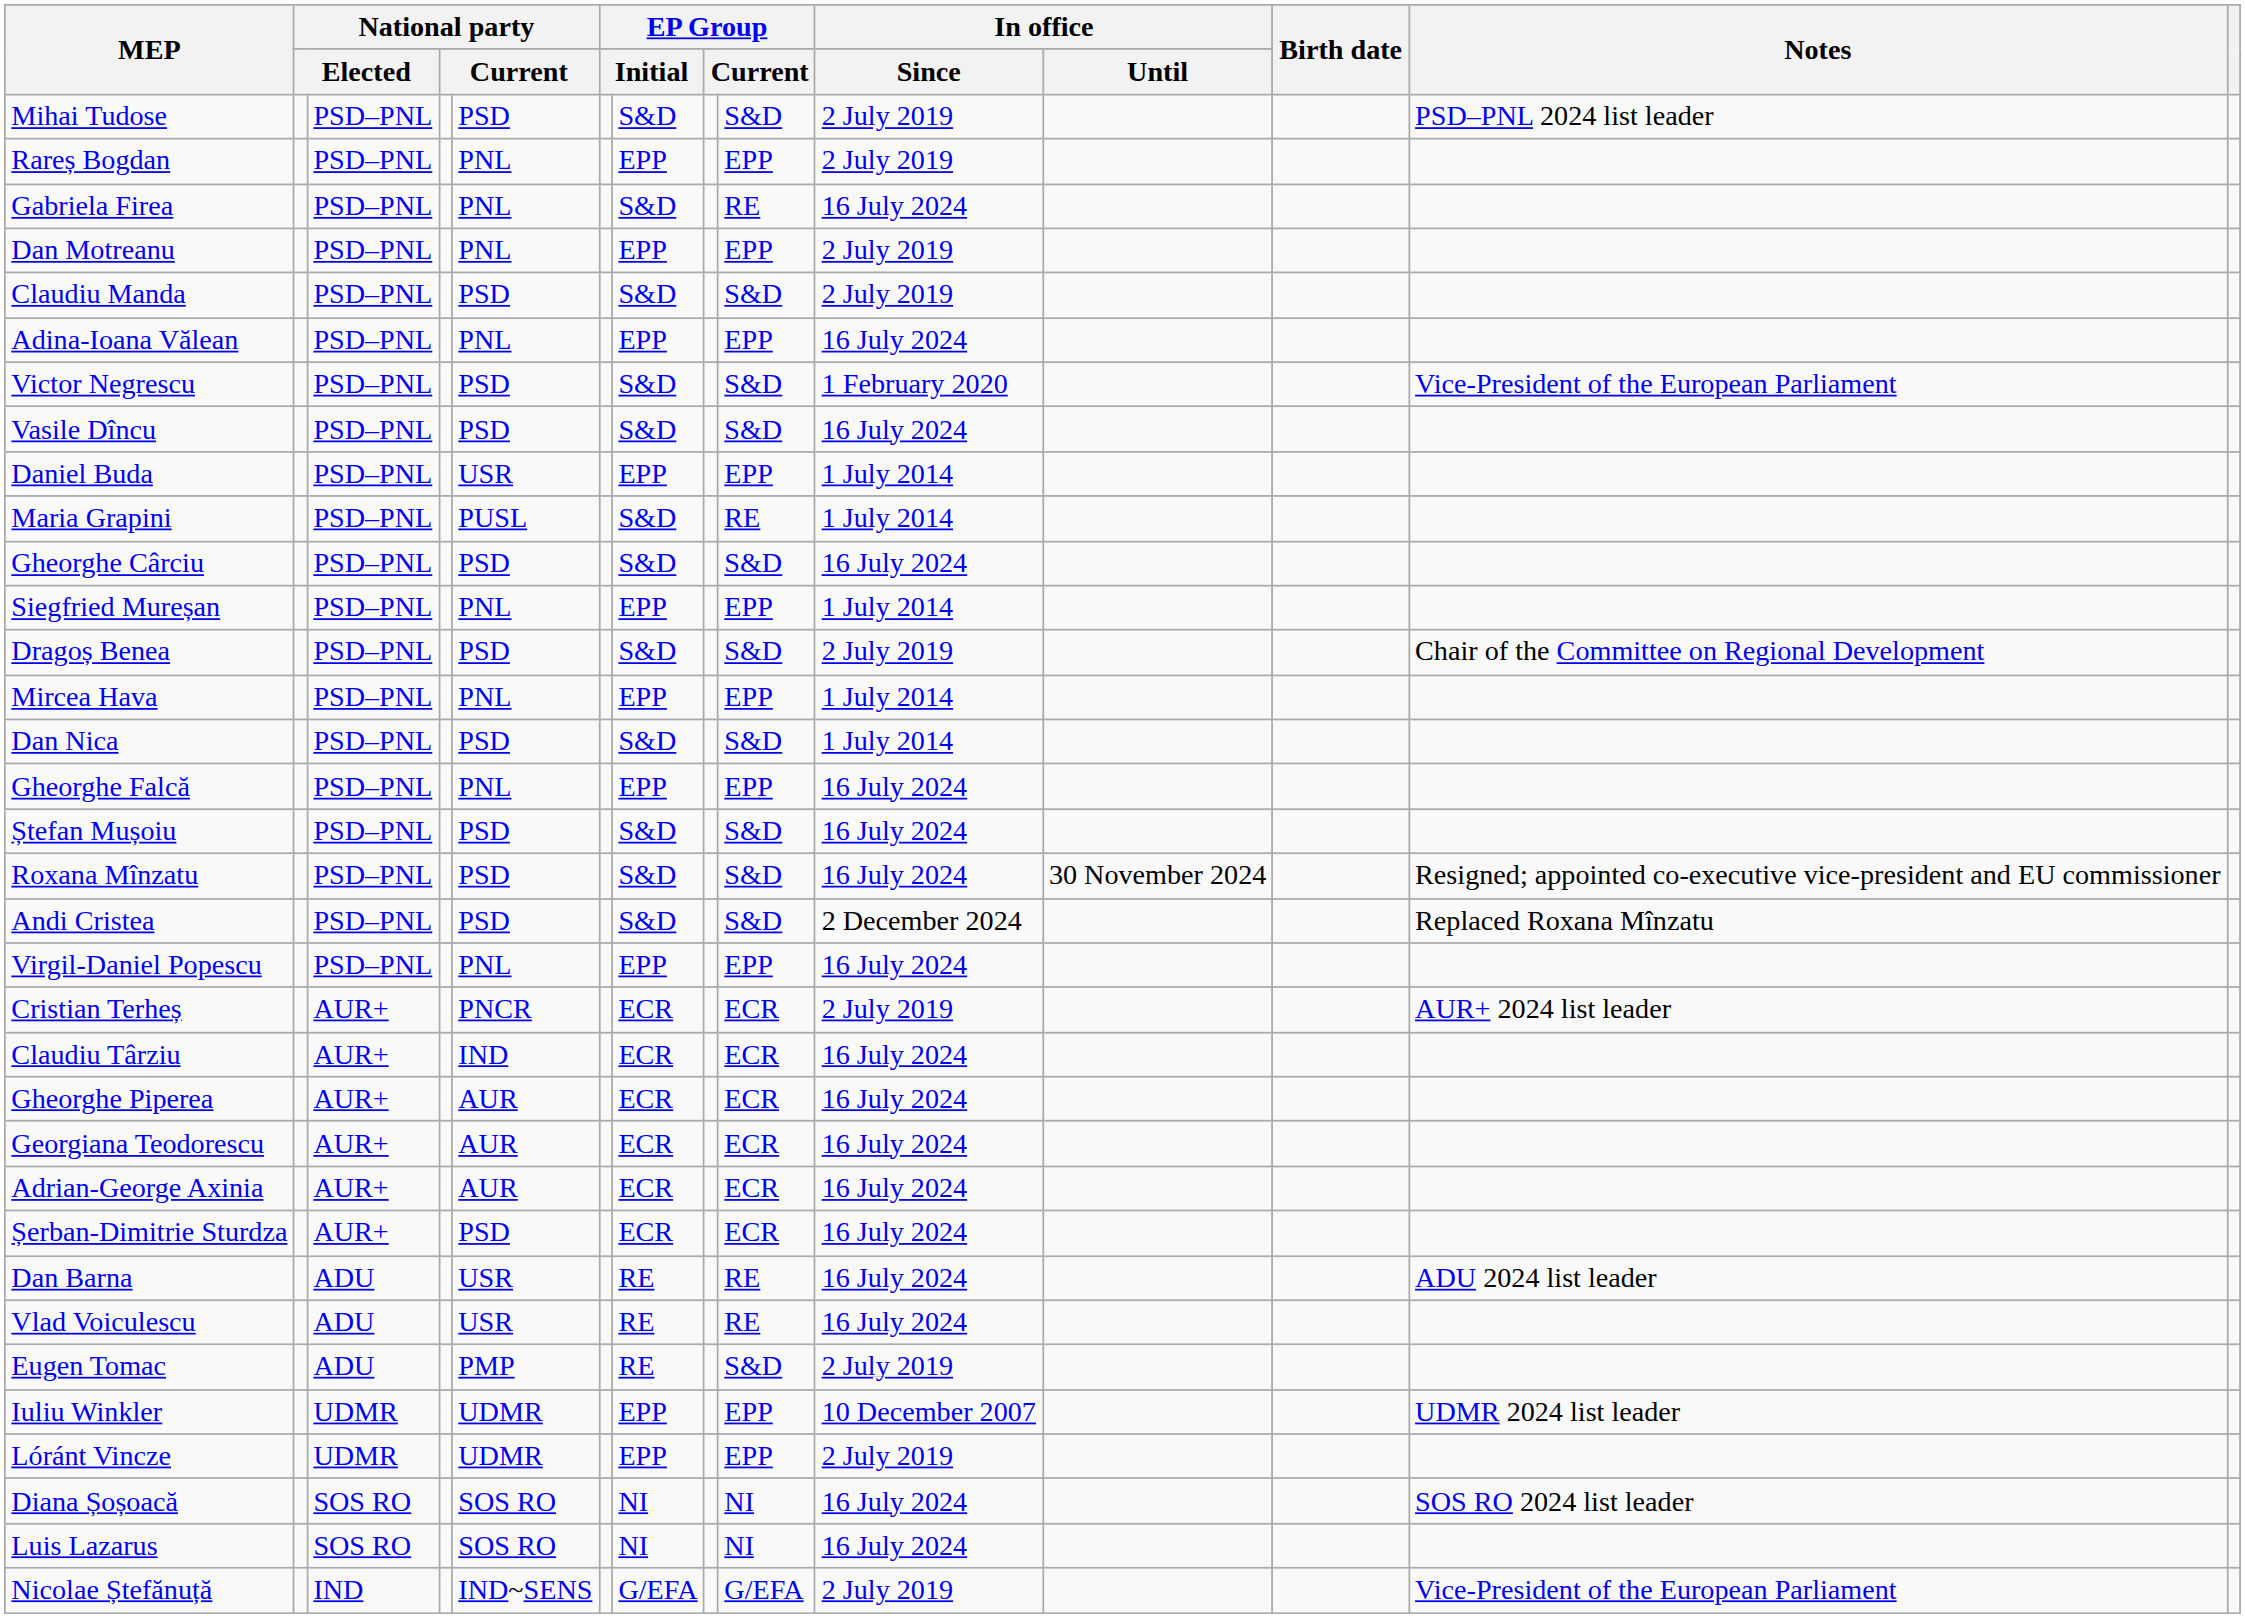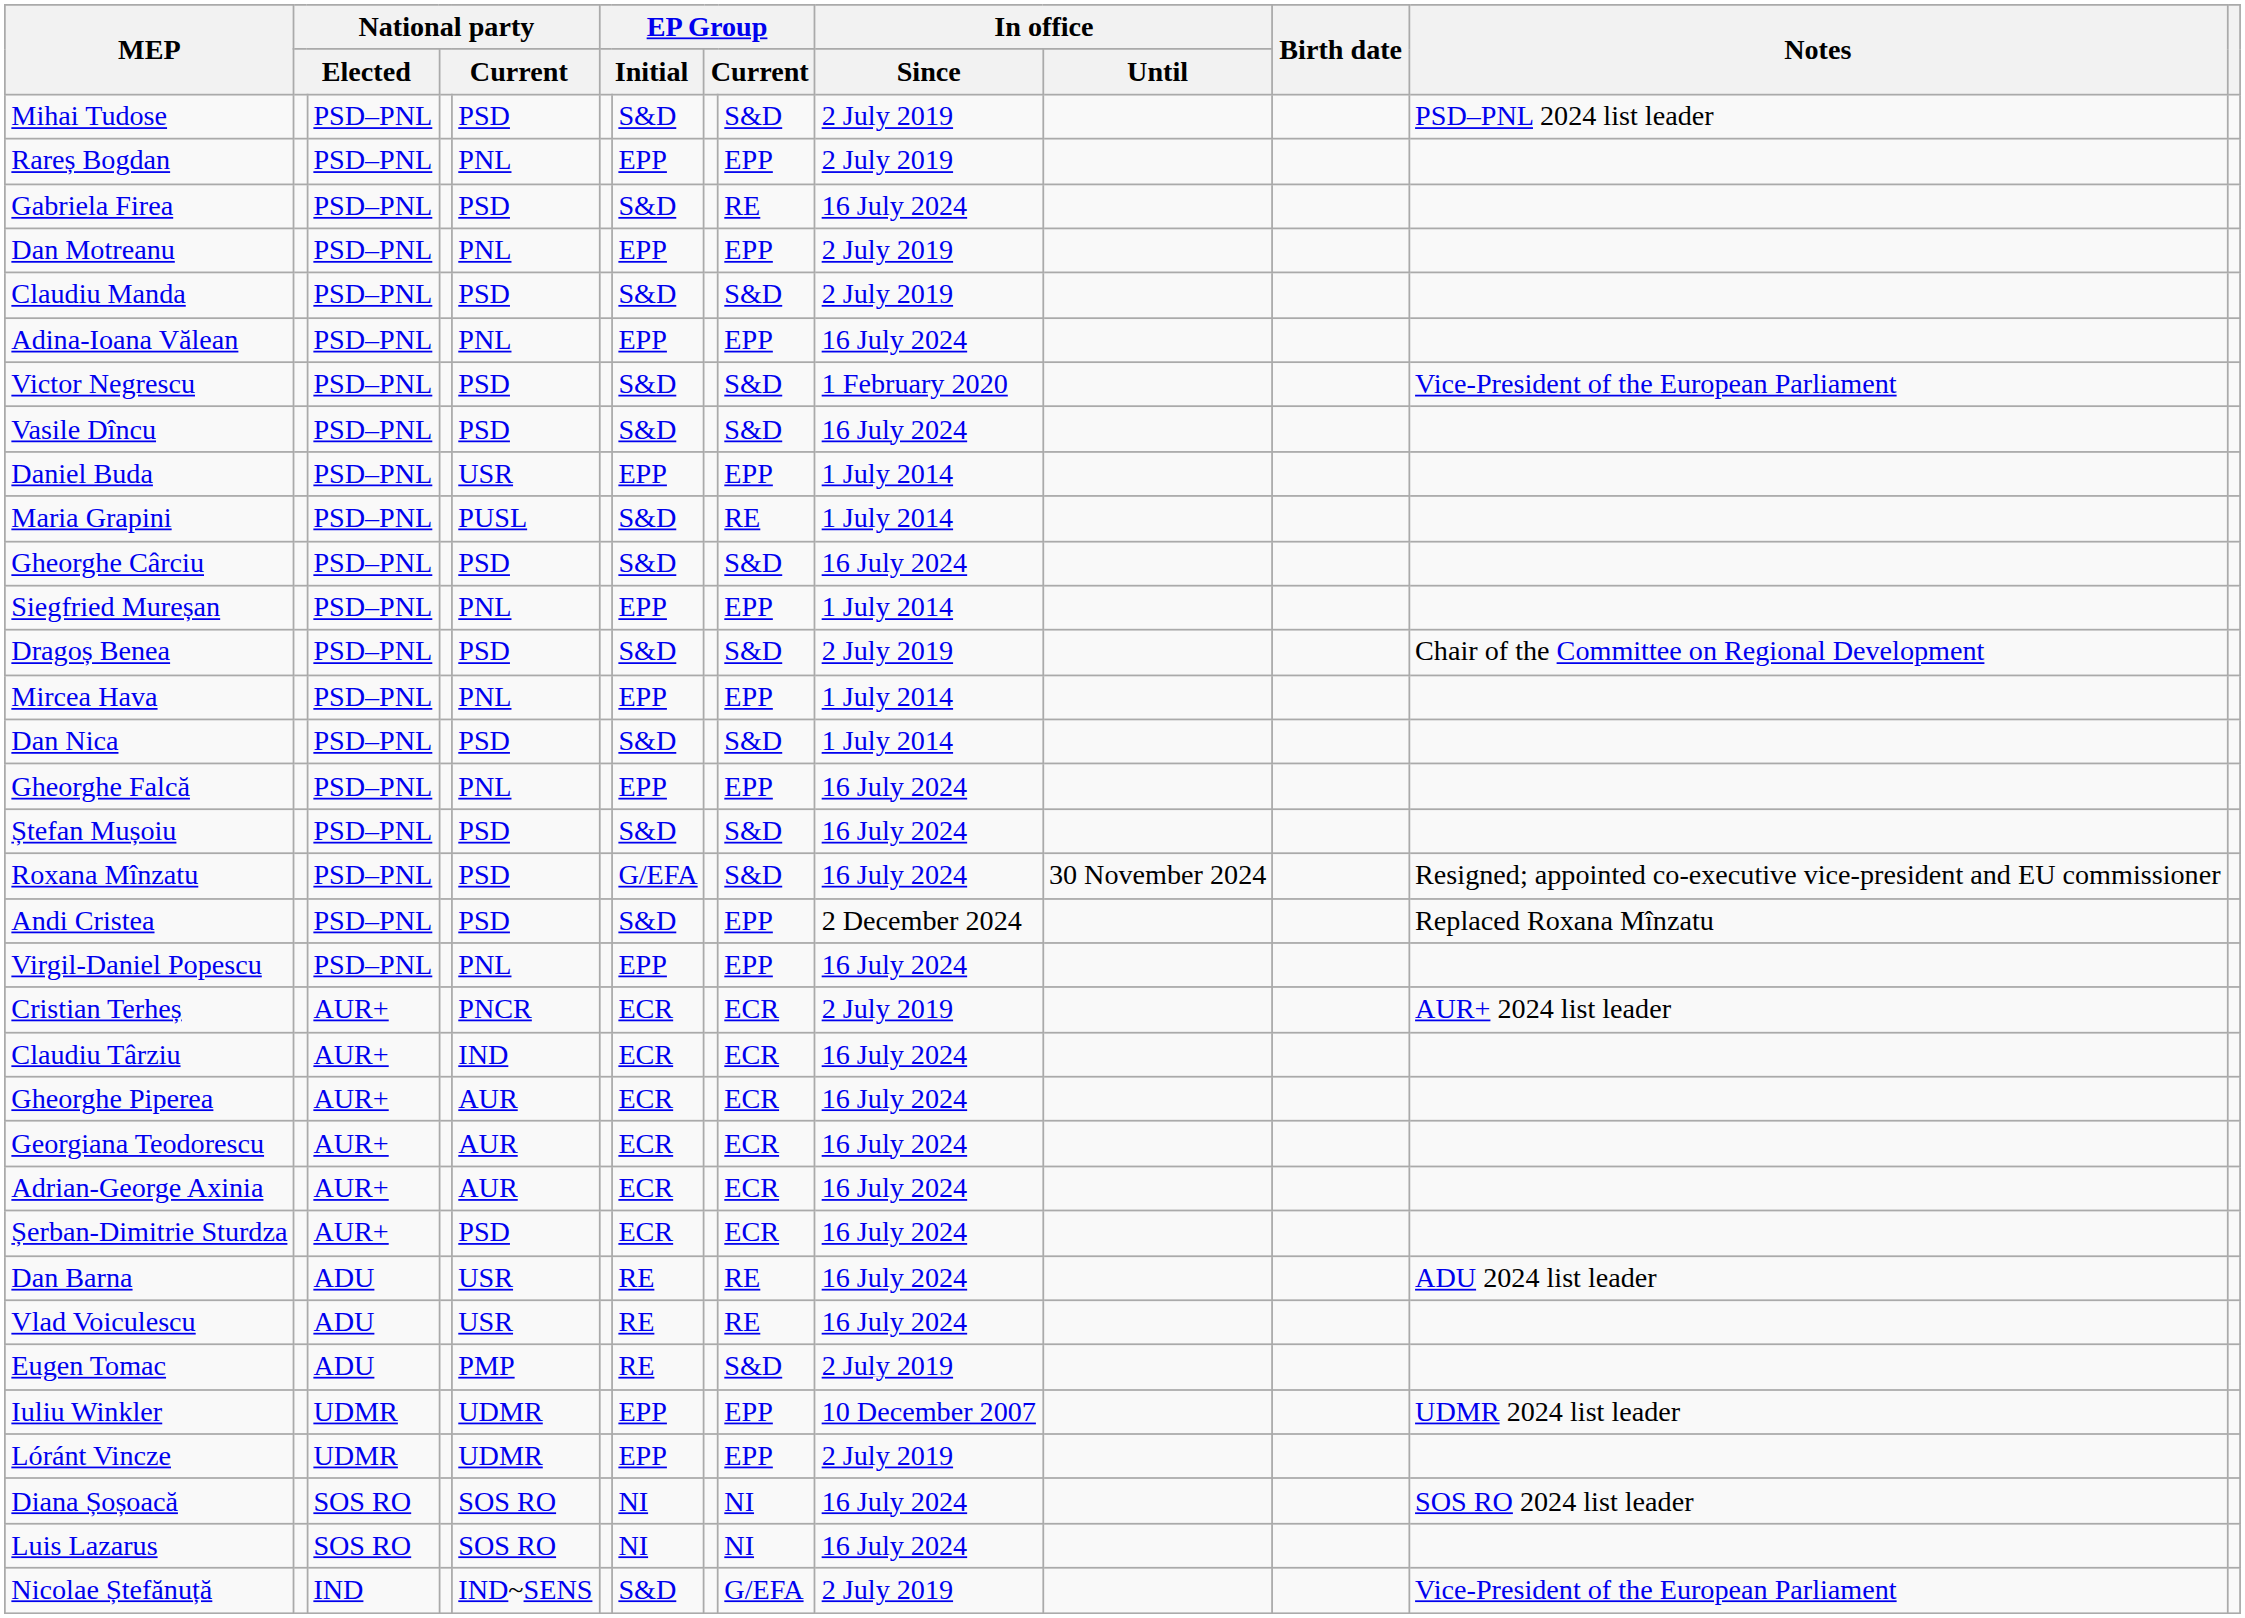(485, 205) PNL -> (484, 205) PSD
(647, 875) S&D -> (658, 875) G/EFA
(753, 920) S&D -> (749, 920) EPP
(658, 1589) G/EFA -> (647, 1589) S&D
